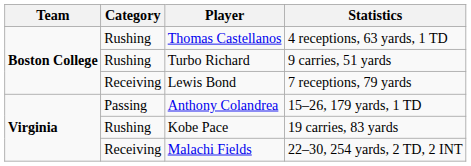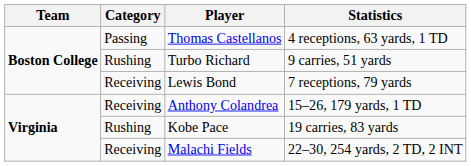(128, 38) Rushing -> (126, 38) Passing
(126, 105) Passing -> (133, 105) Receiving
